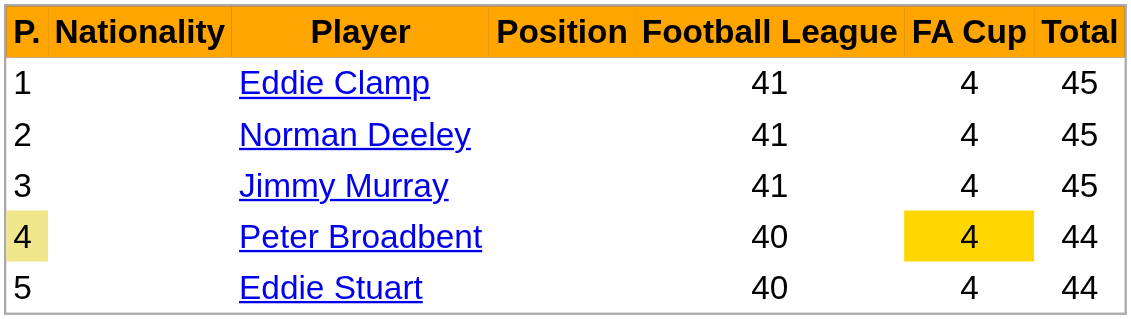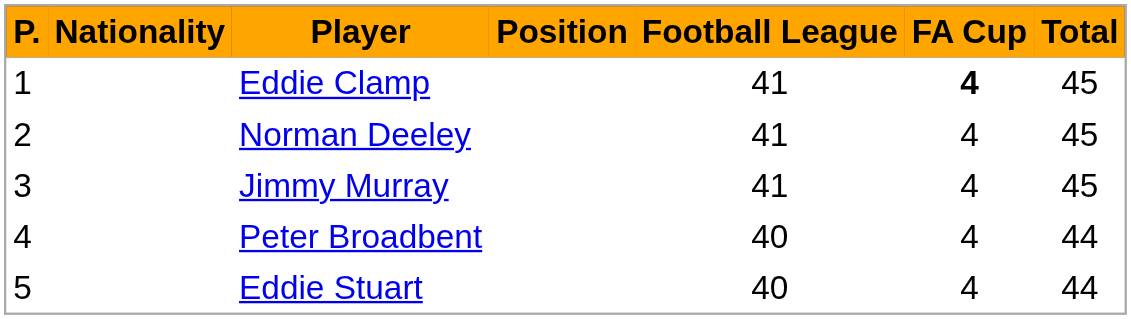(969, 83) normal -> (969, 83) bold
(23, 236) khaki background -> (23, 236) no background
(969, 236) gold background -> (969, 236) no background
